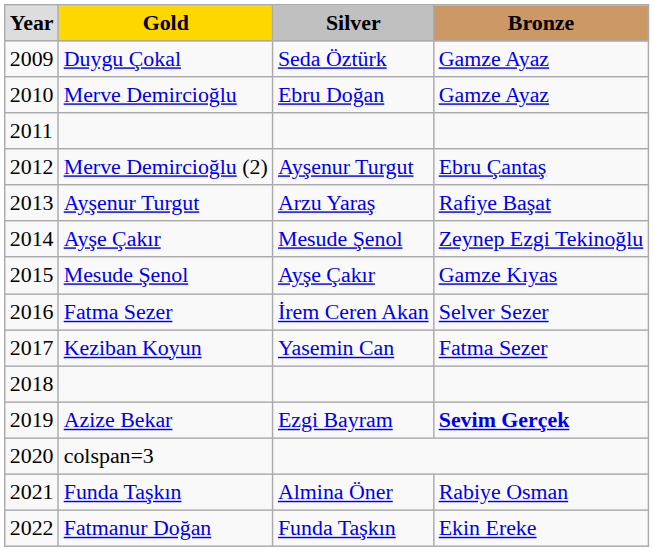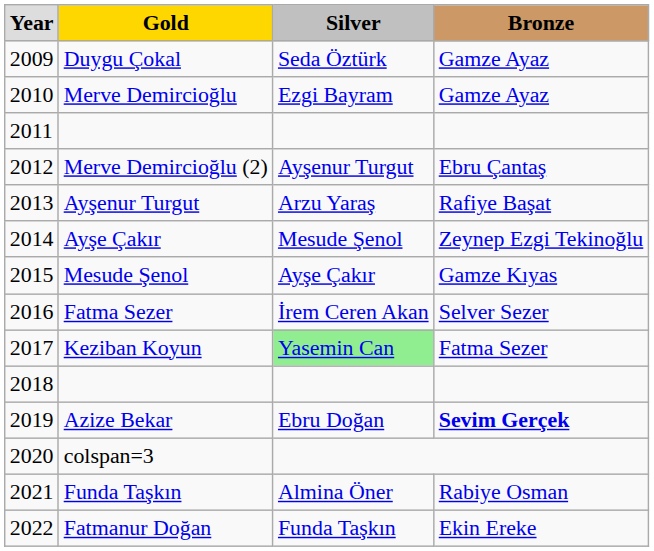(331, 94) Ebru Doğan -> (335, 94) Ezgi Bayram
(336, 347) no background -> (336, 347) lightgreen background
(335, 419) Ezgi Bayram -> (331, 419) Ebru Doğan
